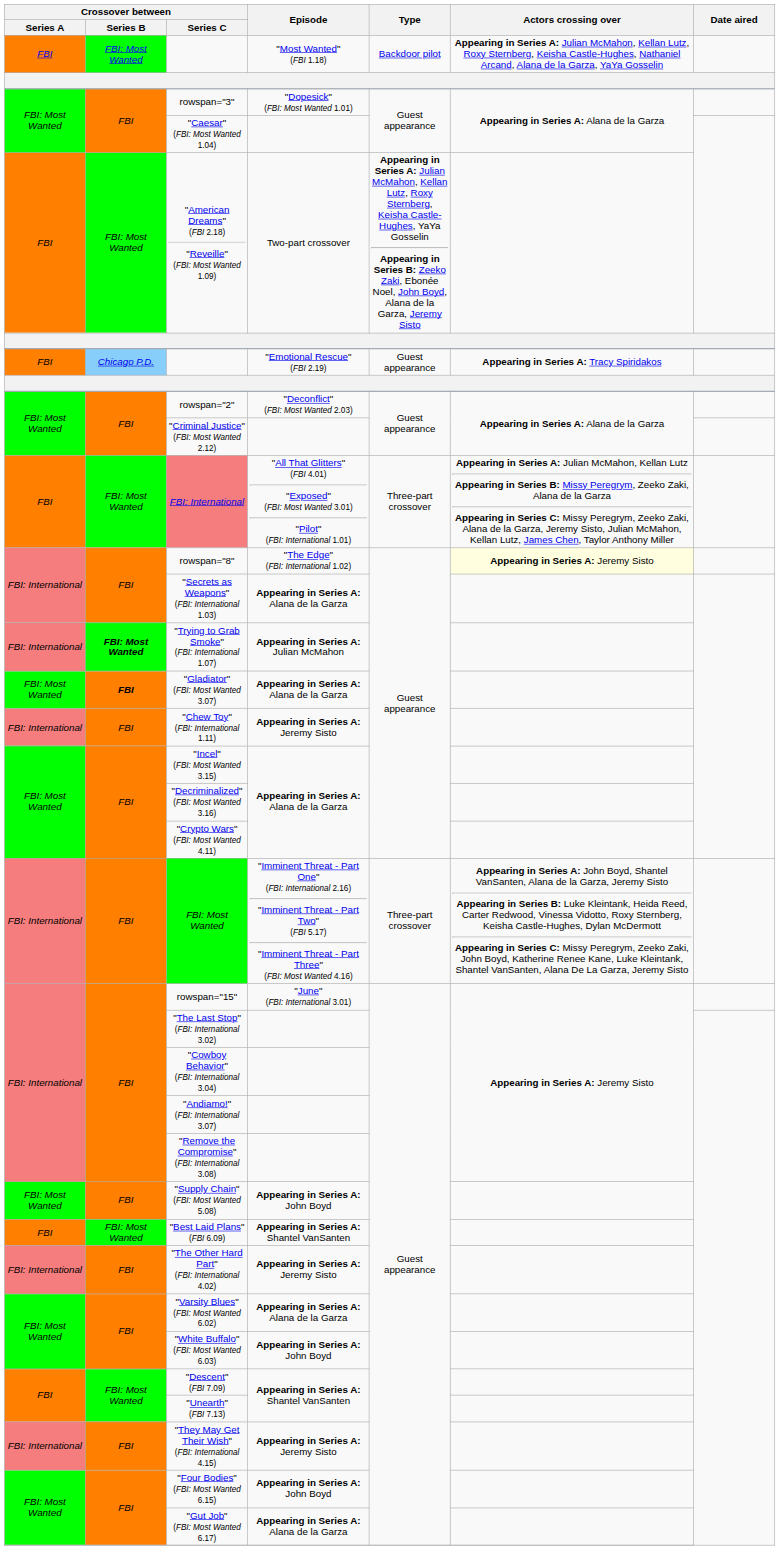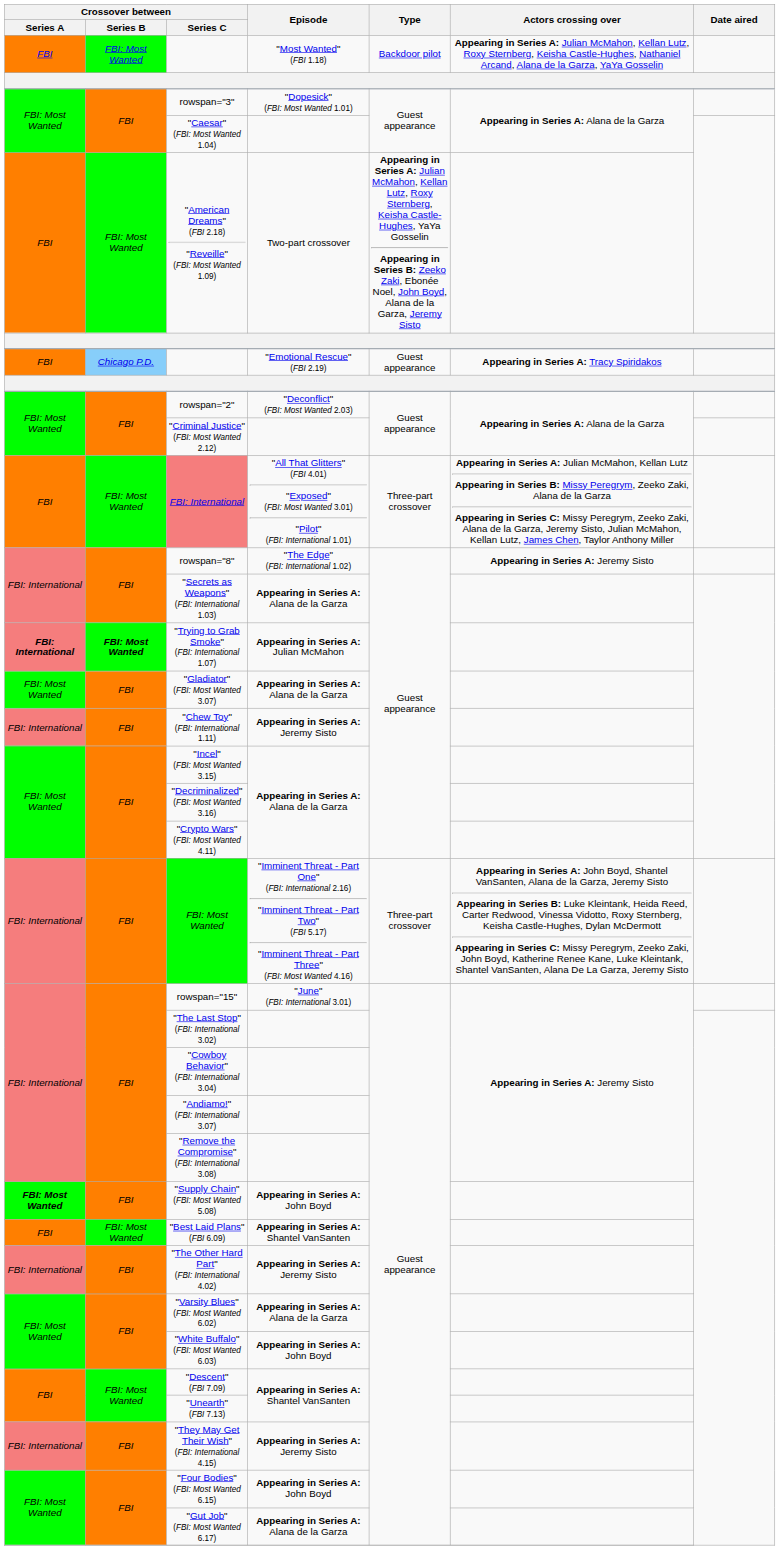(572, 561) lightyellow background -> (572, 561) no background
(45, 647) normal -> (45, 647) bold
(126, 689) bold -> (126, 689) normal
(45, 1200) normal -> (45, 1200) bold
